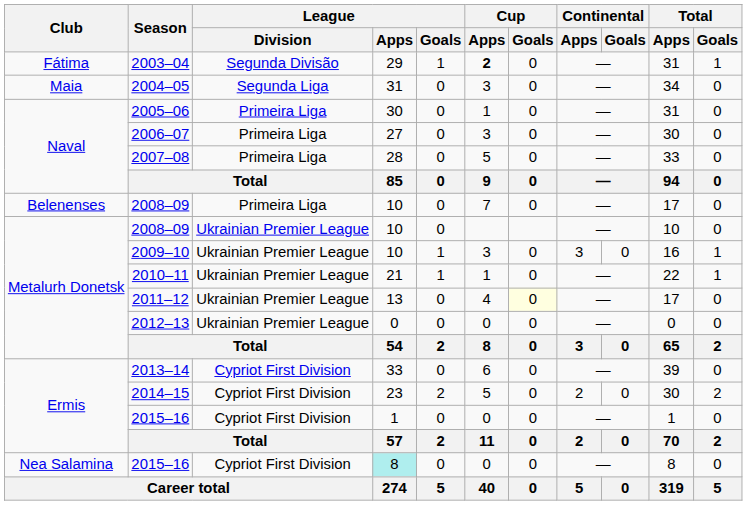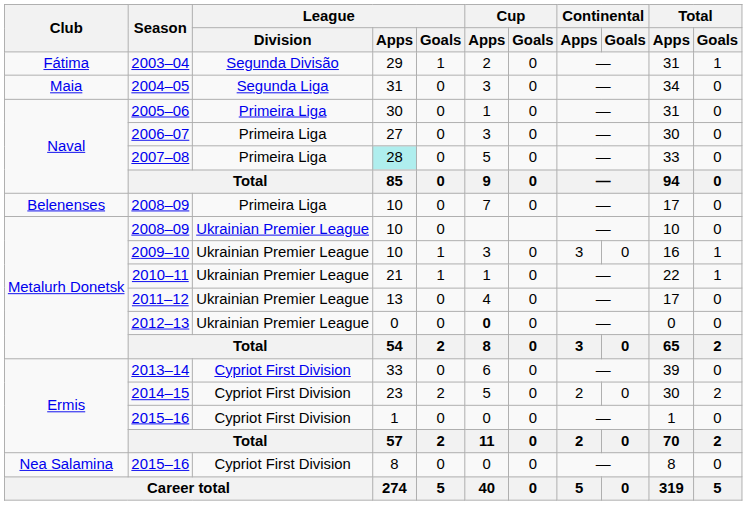(487, 63) bold -> (487, 63) normal
(394, 157) no background -> (394, 157) paleturquoise background
(533, 299) lightyellow background -> (533, 299) no background
(487, 323) normal -> (487, 323) bold
(394, 464) paleturquoise background -> (394, 464) no background
